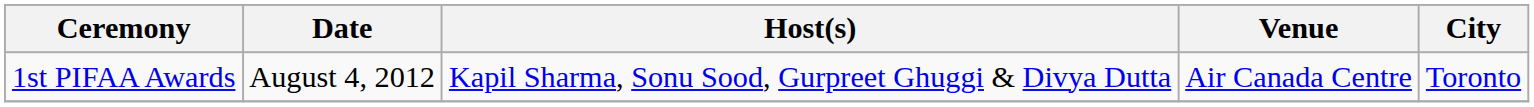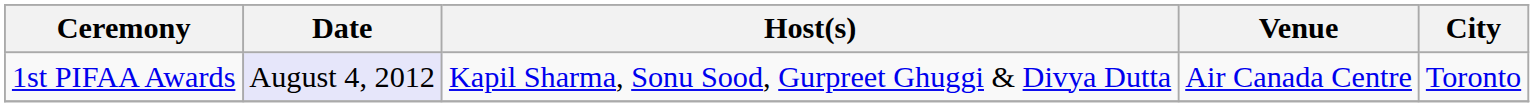(342, 76) no background -> (342, 76) lavender background
